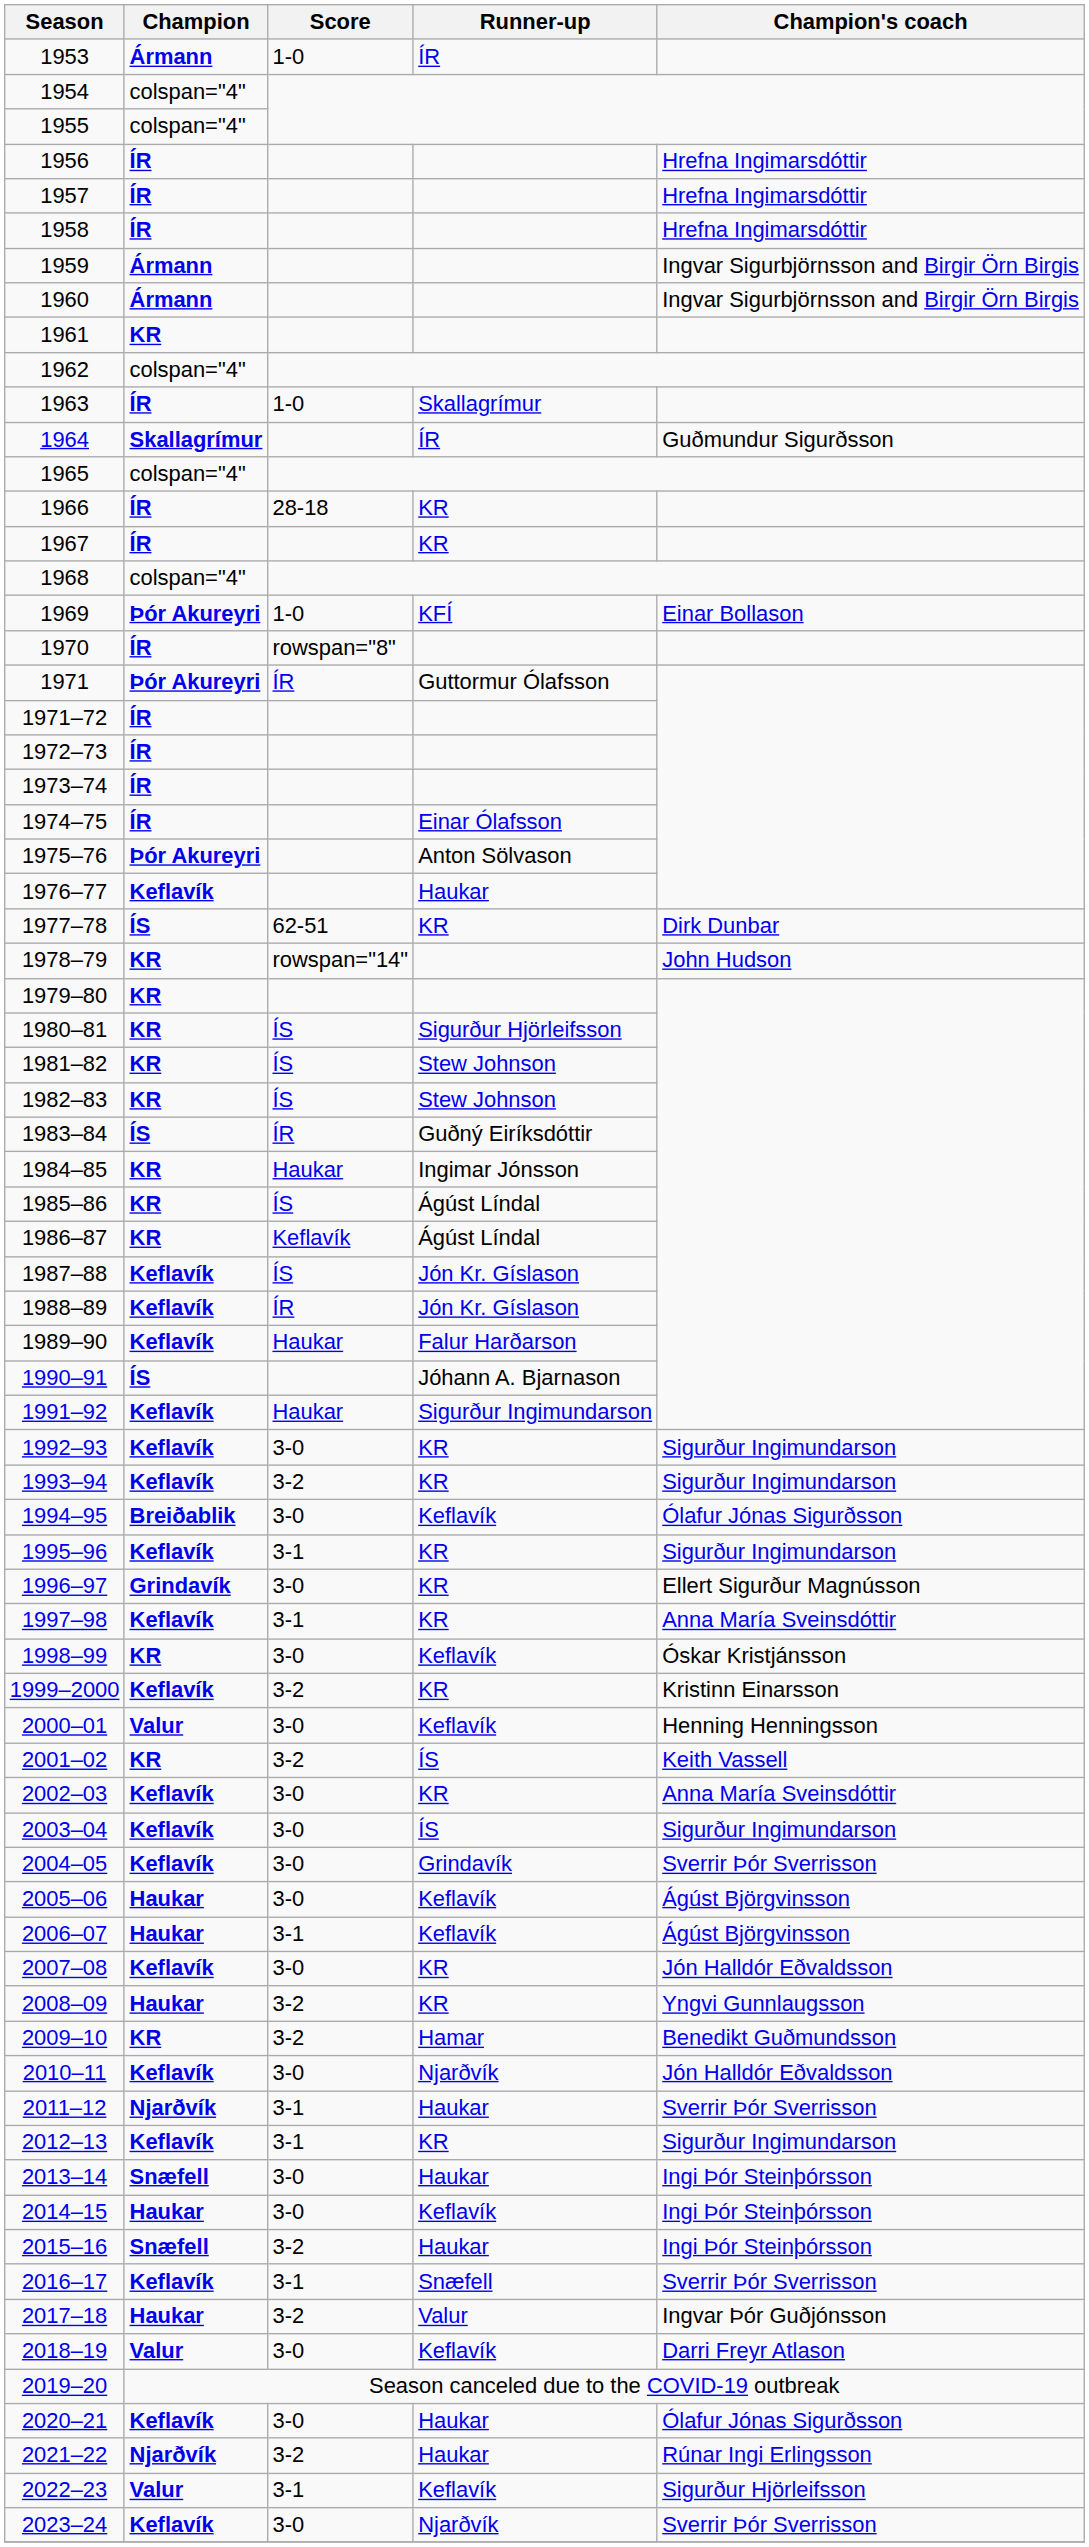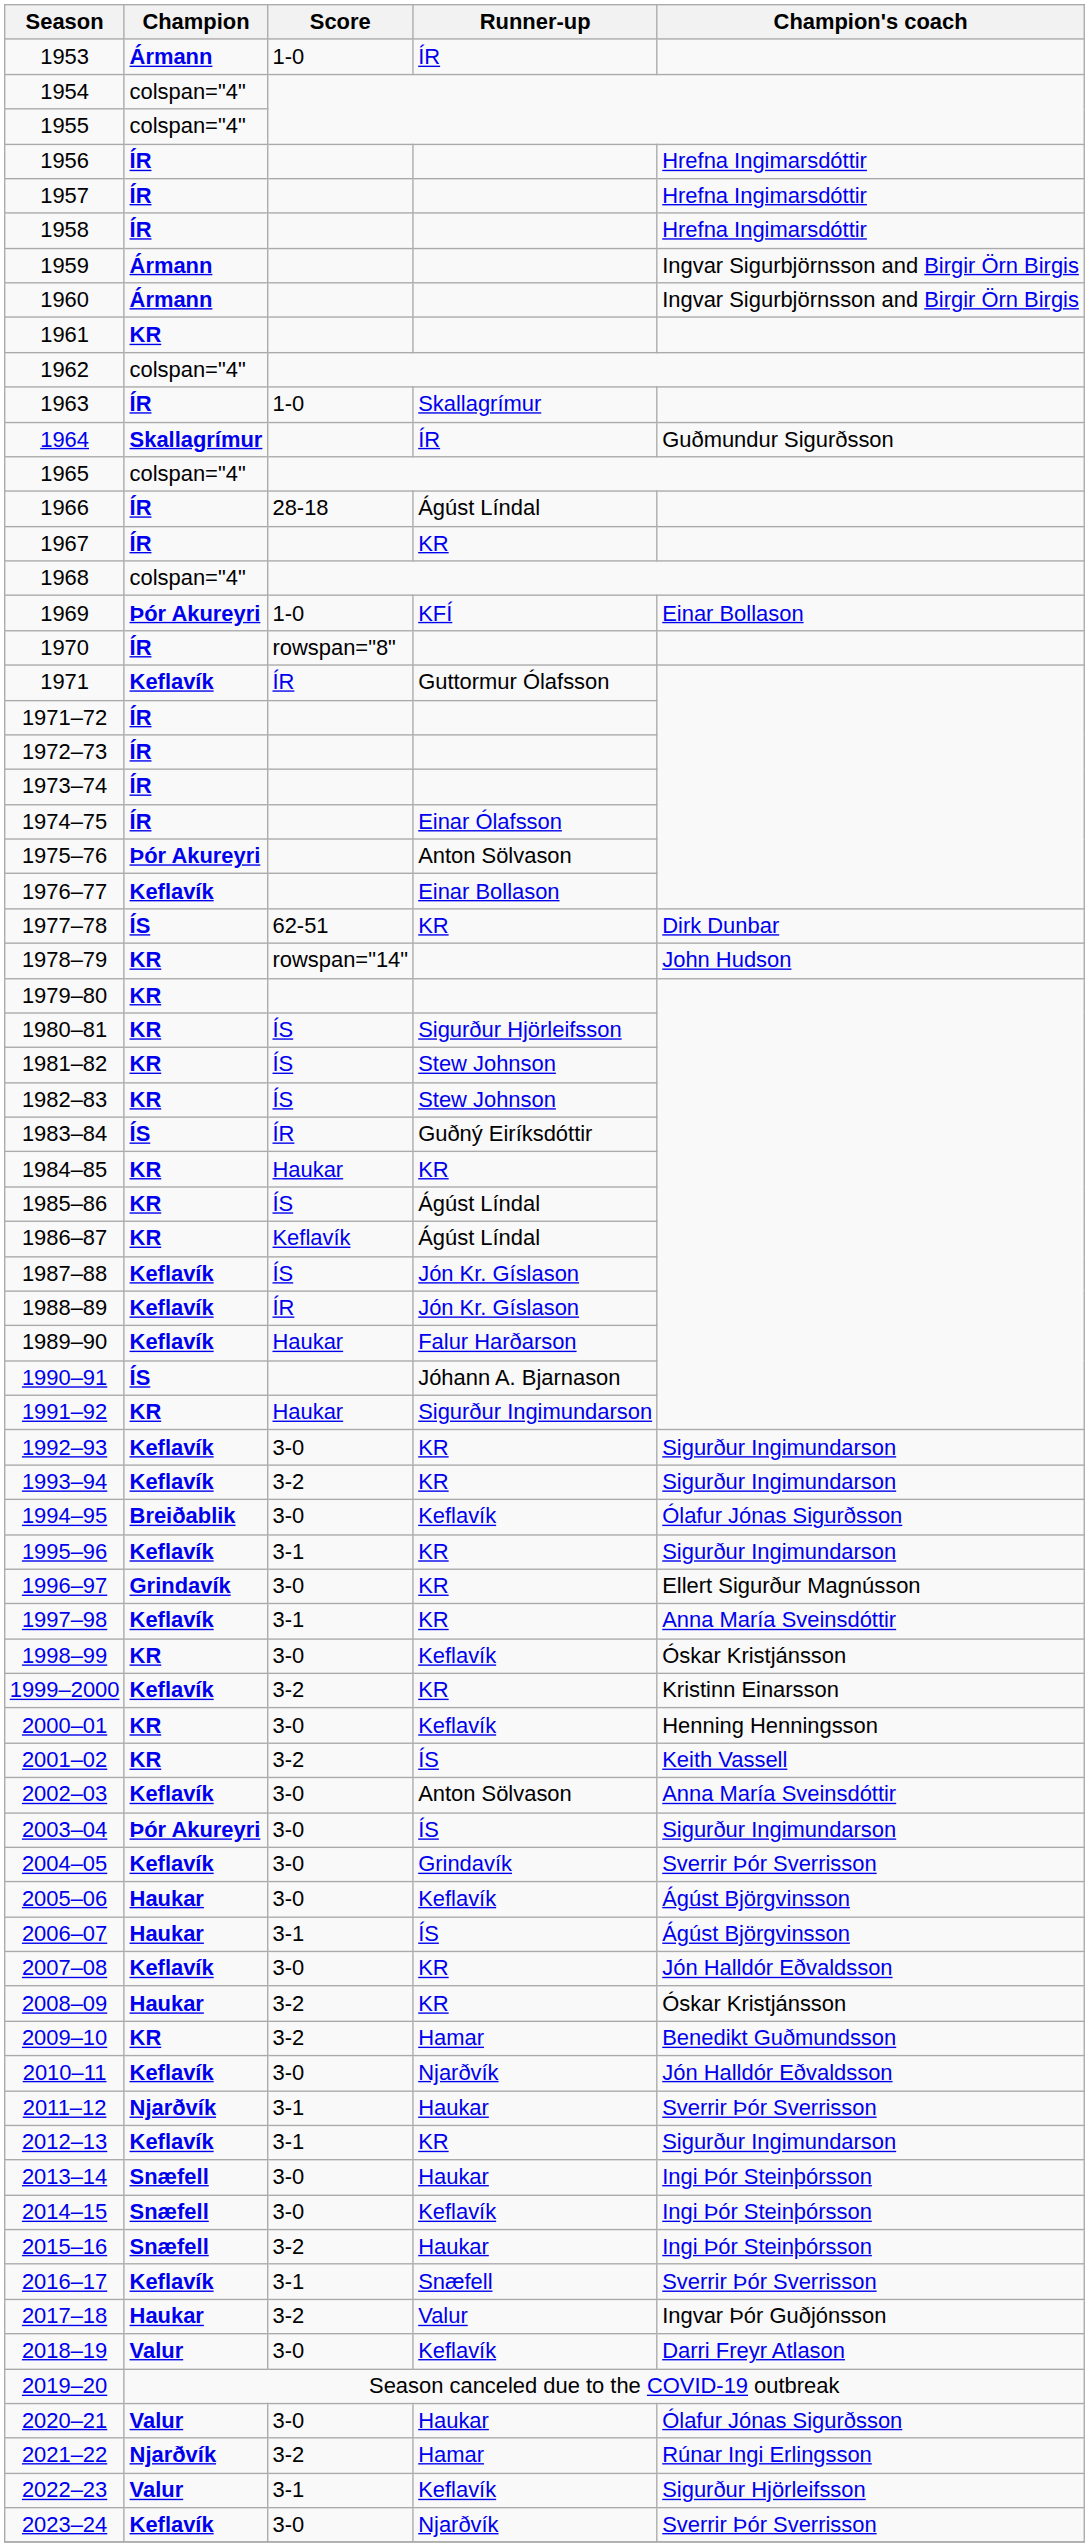(433, 508) KR -> (479, 508) Ágúst Líndal
(195, 682) Þór Akureyri -> (172, 682) Keflavík
(454, 890) Haukar -> (489, 890) Einar Bollason
(499, 1169) Ingimar Jónsson -> (433, 1169) KR
(172, 1412) Keflavík -> (145, 1412) KR
(156, 1725) Valur -> (145, 1725) KR
(433, 1794) KR -> (495, 1794) Anton Sölvason
(172, 1829) Keflavík -> (195, 1829) Þór Akureyri
(457, 1933) Keflavík -> (429, 1933) ÍS
(763, 2003) Yngvi Gunnlaugsson -> (754, 2003) Óskar Kristjánsson
(167, 2211) Haukar -> (169, 2211) Snæfell
(172, 2420) Keflavík -> (156, 2420) Valur
(454, 2455) Haukar -> (451, 2455) Hamar
